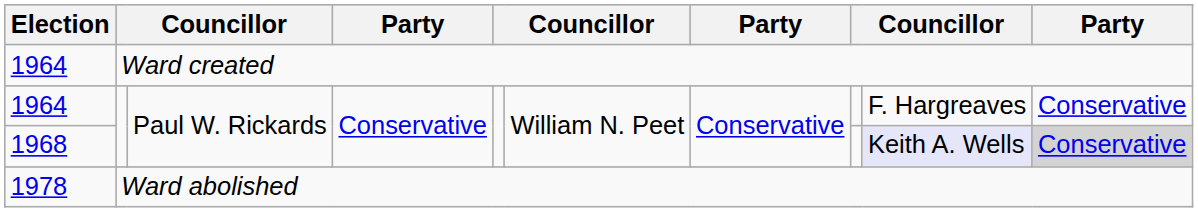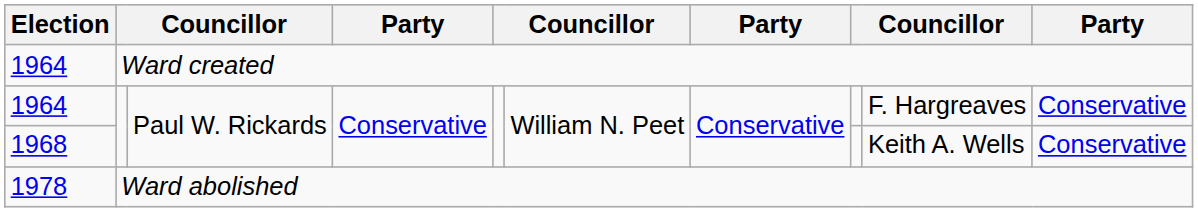(946, 145) lavender background -> (946, 145) no background
(1112, 145) lightgrey background -> (1112, 145) no background
